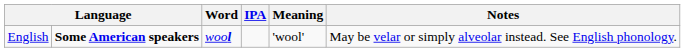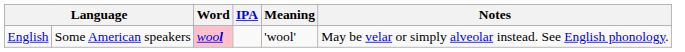(127, 36) bold -> (123, 36) normal
(218, 36) no background -> (210, 36) pink background
